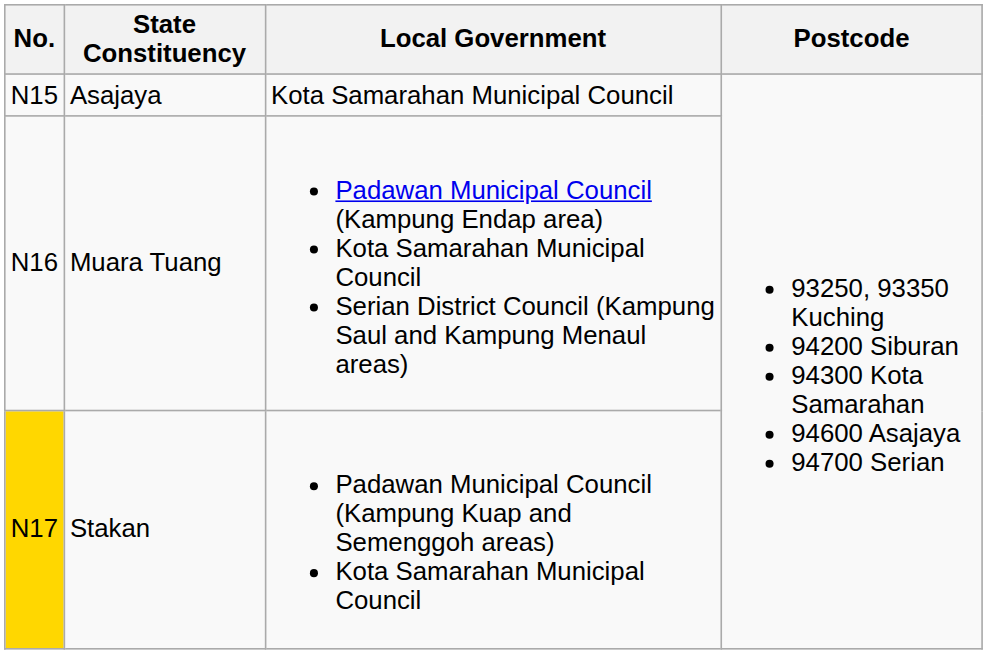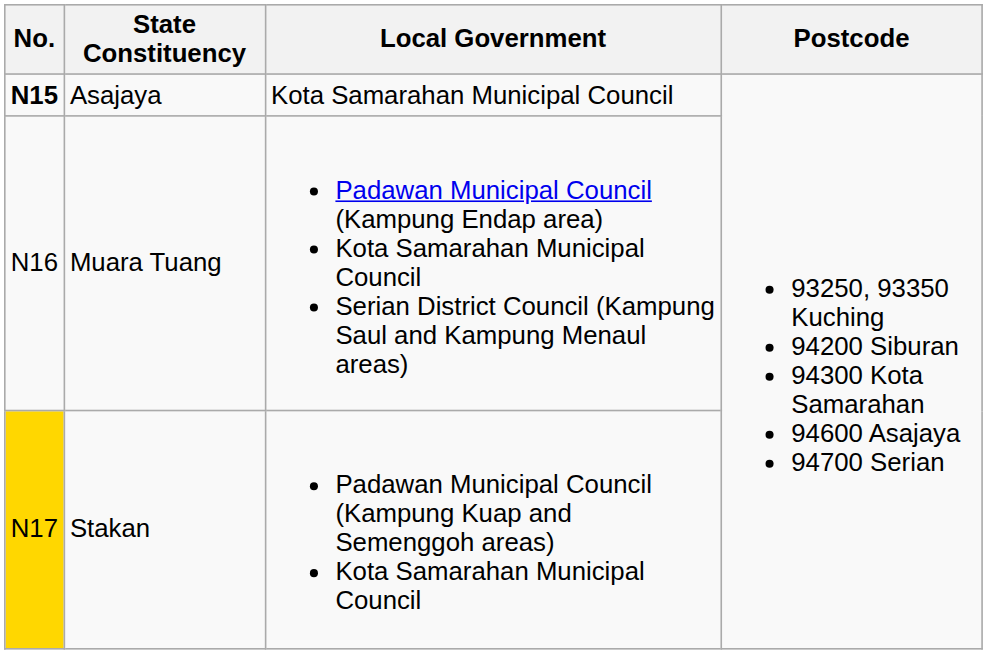(34, 94) normal -> (34, 94) bold
